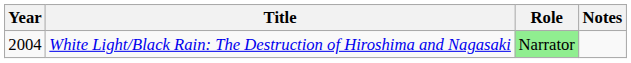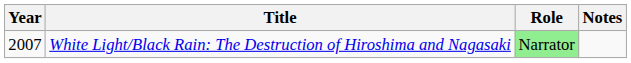(25, 44) 2004 -> (25, 44) 2007
